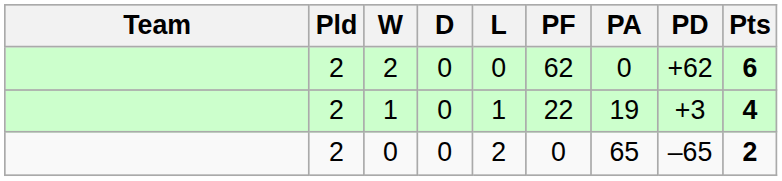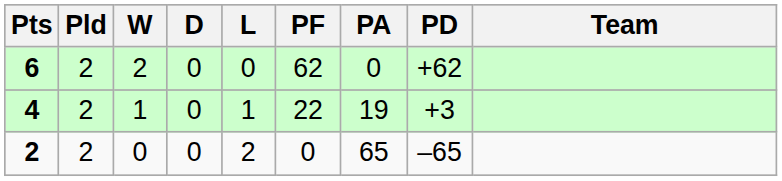columns swapped: (157, 25) <-> (750, 25)
